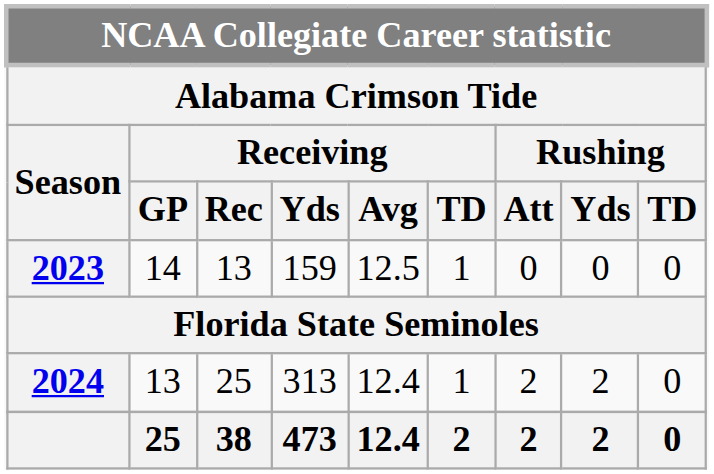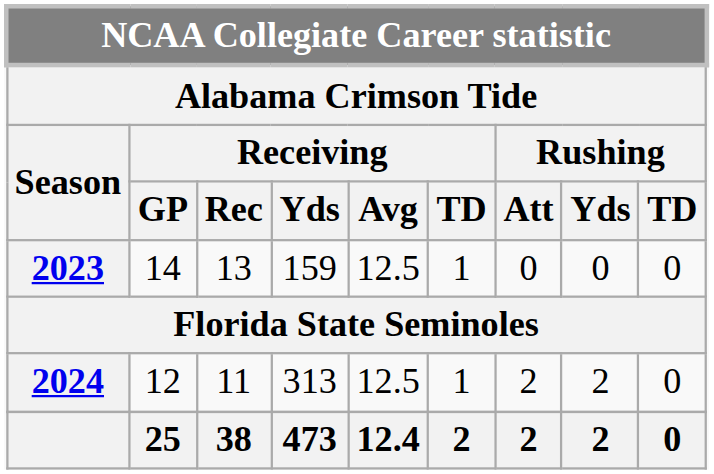(163, 381) 13 -> (163, 381) 12
(234, 381) 25 -> (234, 381) 11
(388, 381) 12.4 -> (388, 381) 12.5
